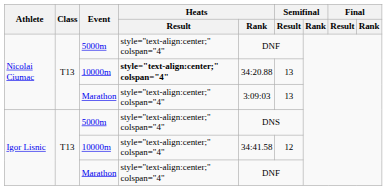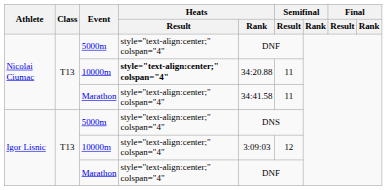(289, 72) 13 -> (289, 72) 11
(257, 97) 3:09:03 -> (257, 97) 34:41.58
(289, 97) 13 -> (289, 97) 11
(257, 148) 34:41.58 -> (257, 148) 3:09:03
